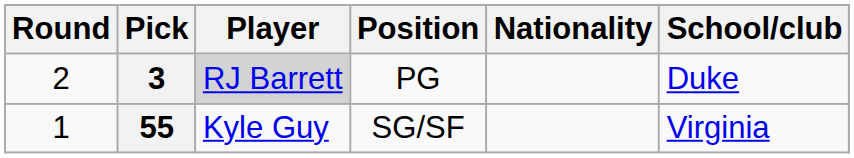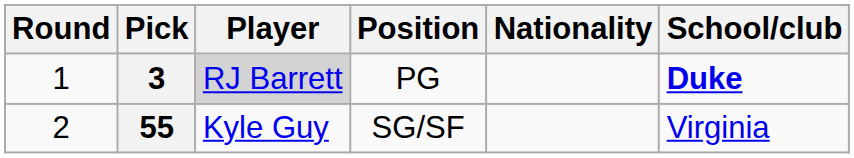(61, 78) 2 -> (61, 78) 1
(703, 78) normal -> (705, 78) bold
(61, 127) 1 -> (61, 127) 2
